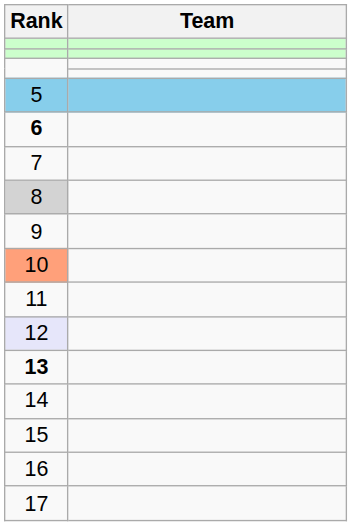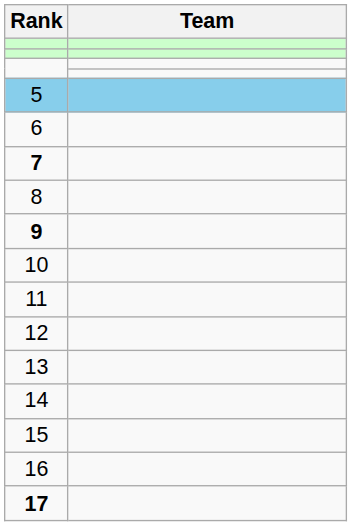(36, 129) bold -> (36, 129) normal
(36, 163) normal -> (36, 163) bold
(36, 197) lightgrey background -> (36, 197) no background
(36, 231) normal -> (36, 231) bold
(36, 265) lightsalmon background -> (36, 265) no background
(36, 333) lavender background -> (36, 333) no background
(36, 367) bold -> (36, 367) normal
(36, 503) normal -> (36, 503) bold
